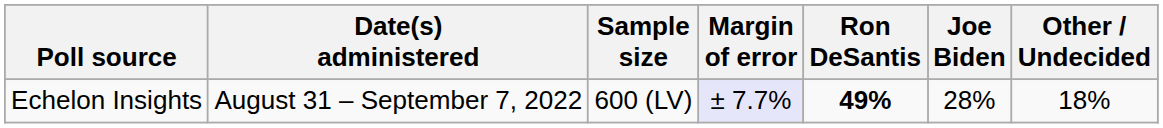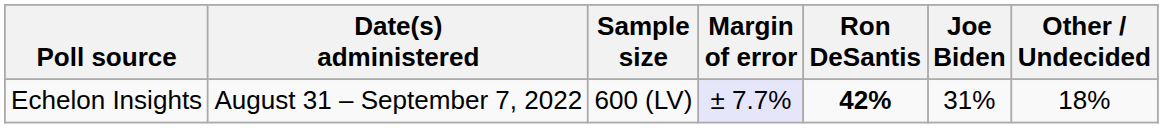(865, 100) 49% -> (865, 100) 42%
(969, 100) 28% -> (969, 100) 31%
